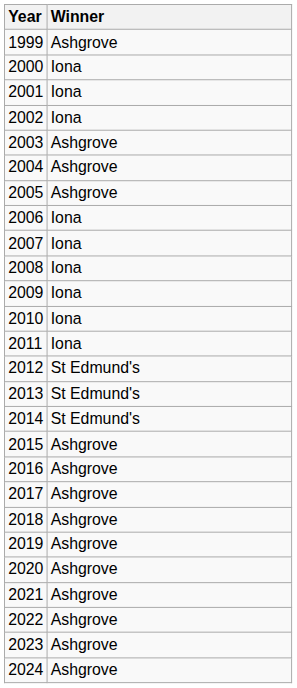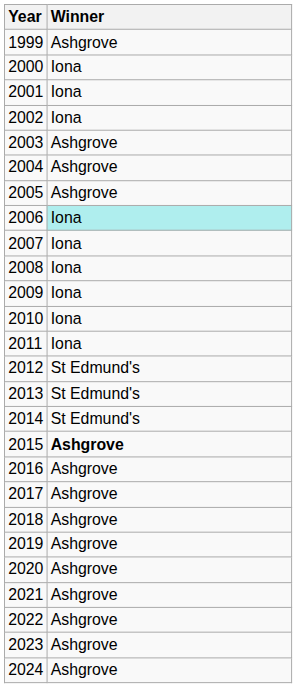(66, 218) no background -> (66, 218) paleturquoise background
(84, 444) normal -> (87, 444) bold
